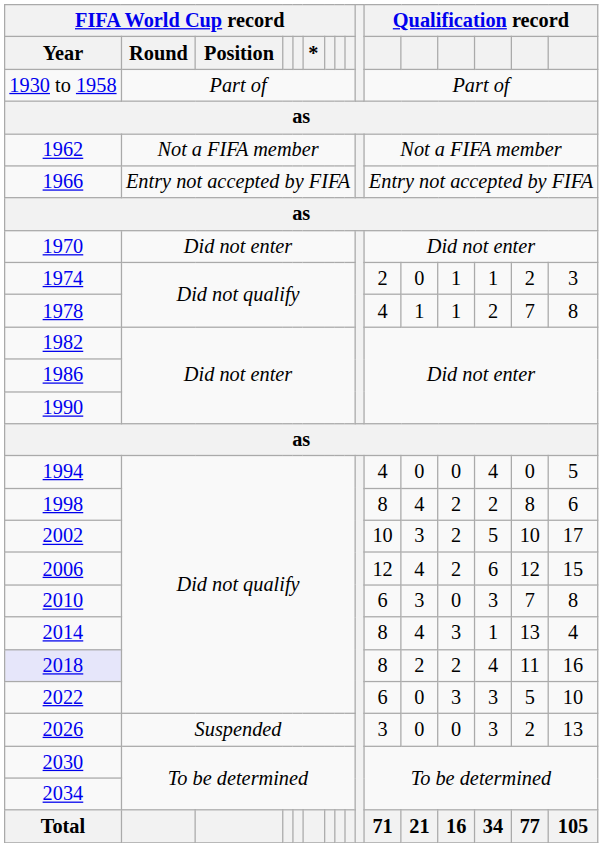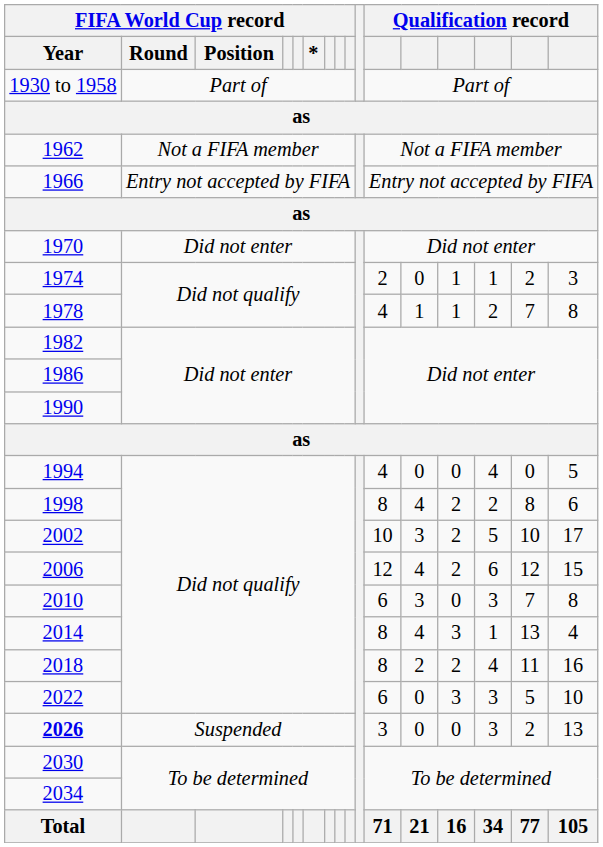(63, 665) lavender background -> (63, 665) no background
(63, 729) normal -> (63, 729) bold
